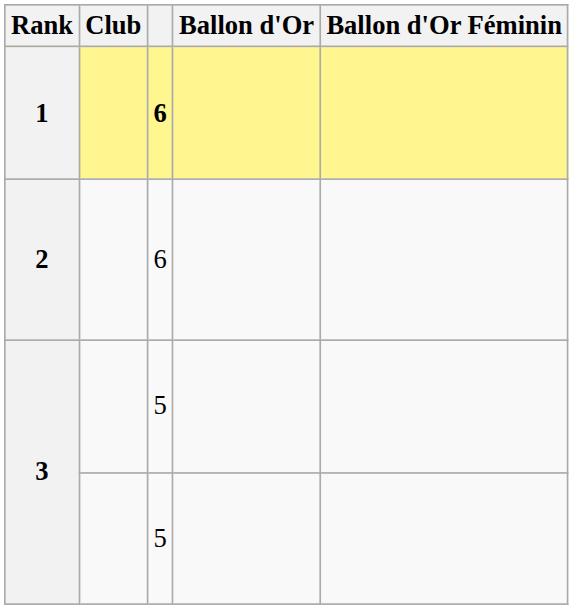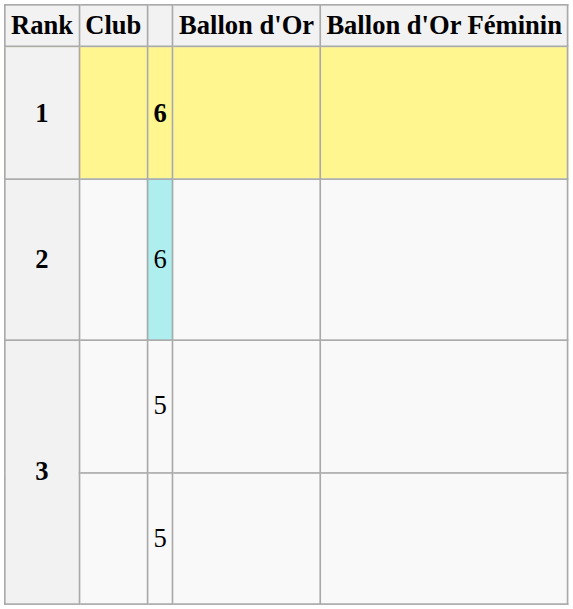(160, 259) no background -> (160, 259) paleturquoise background
